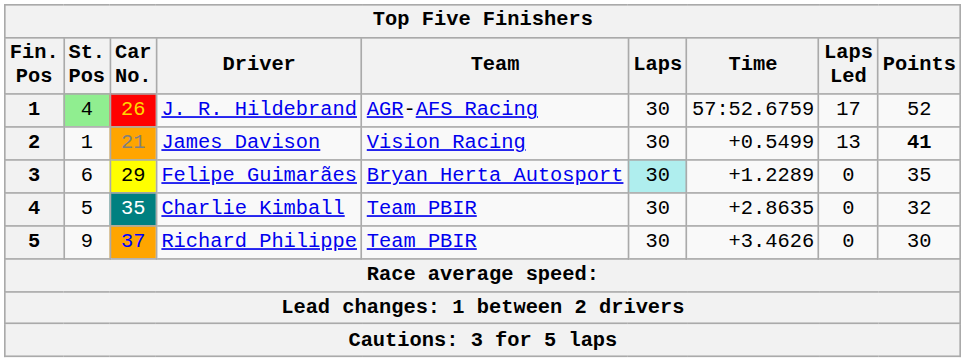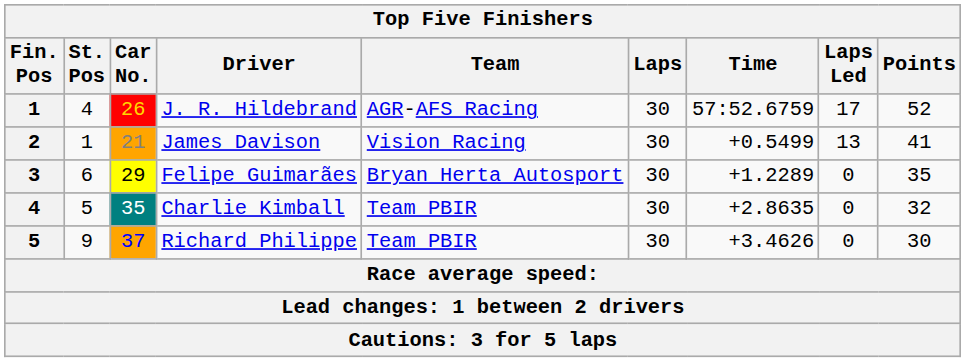(87, 111) lightgreen background -> (87, 111) no background
(919, 143) bold -> (919, 143) normal
(658, 176) paleturquoise background -> (658, 176) no background
